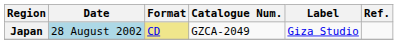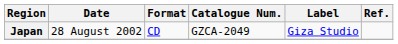(97, 31) lightblue background -> (97, 31) no background
(154, 31) khaki background -> (154, 31) no background
